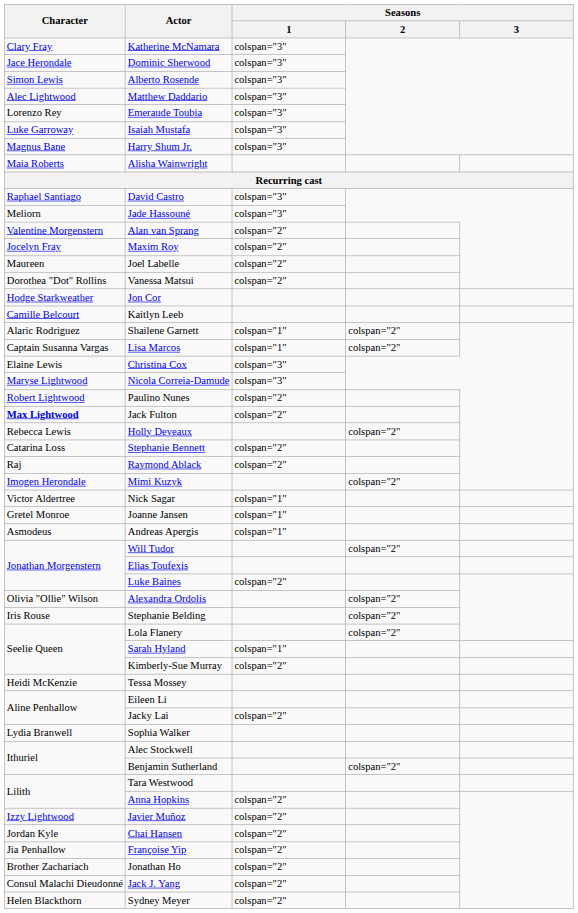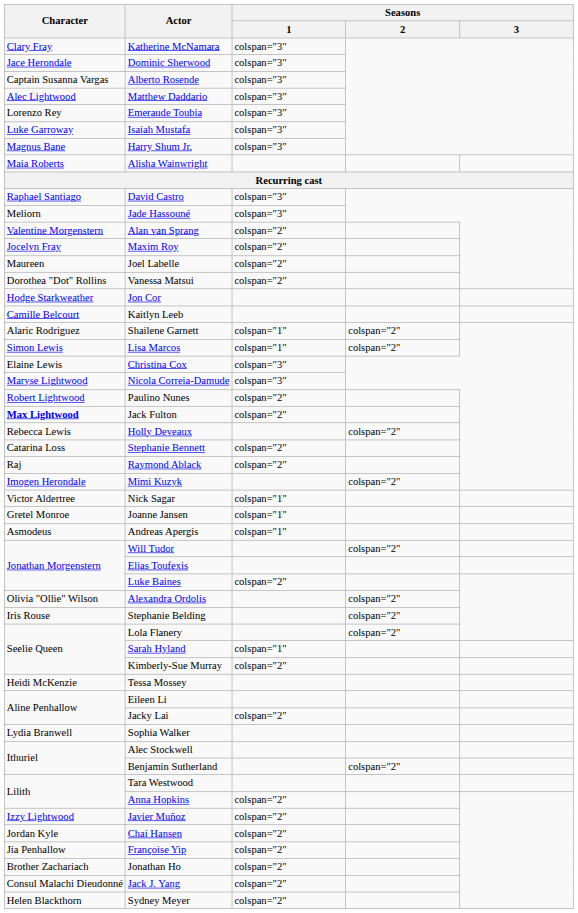(35, 79) Simon Lewis -> (58, 79) Captain Susanna Vargas
(58, 347) Captain Susanna Vargas -> (35, 347) Simon Lewis
